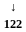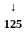(13, 24) 122 -> (13, 24) 125
